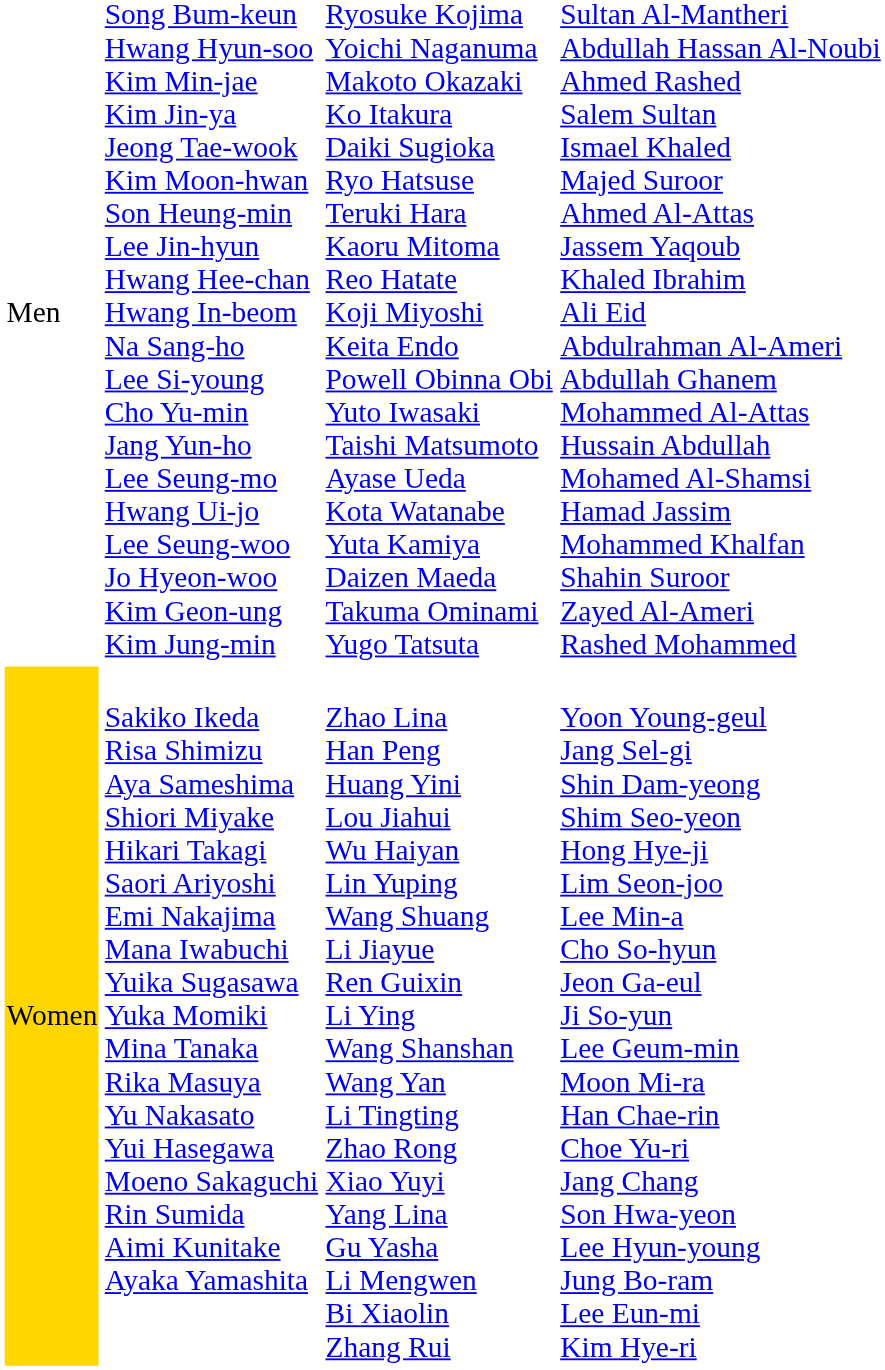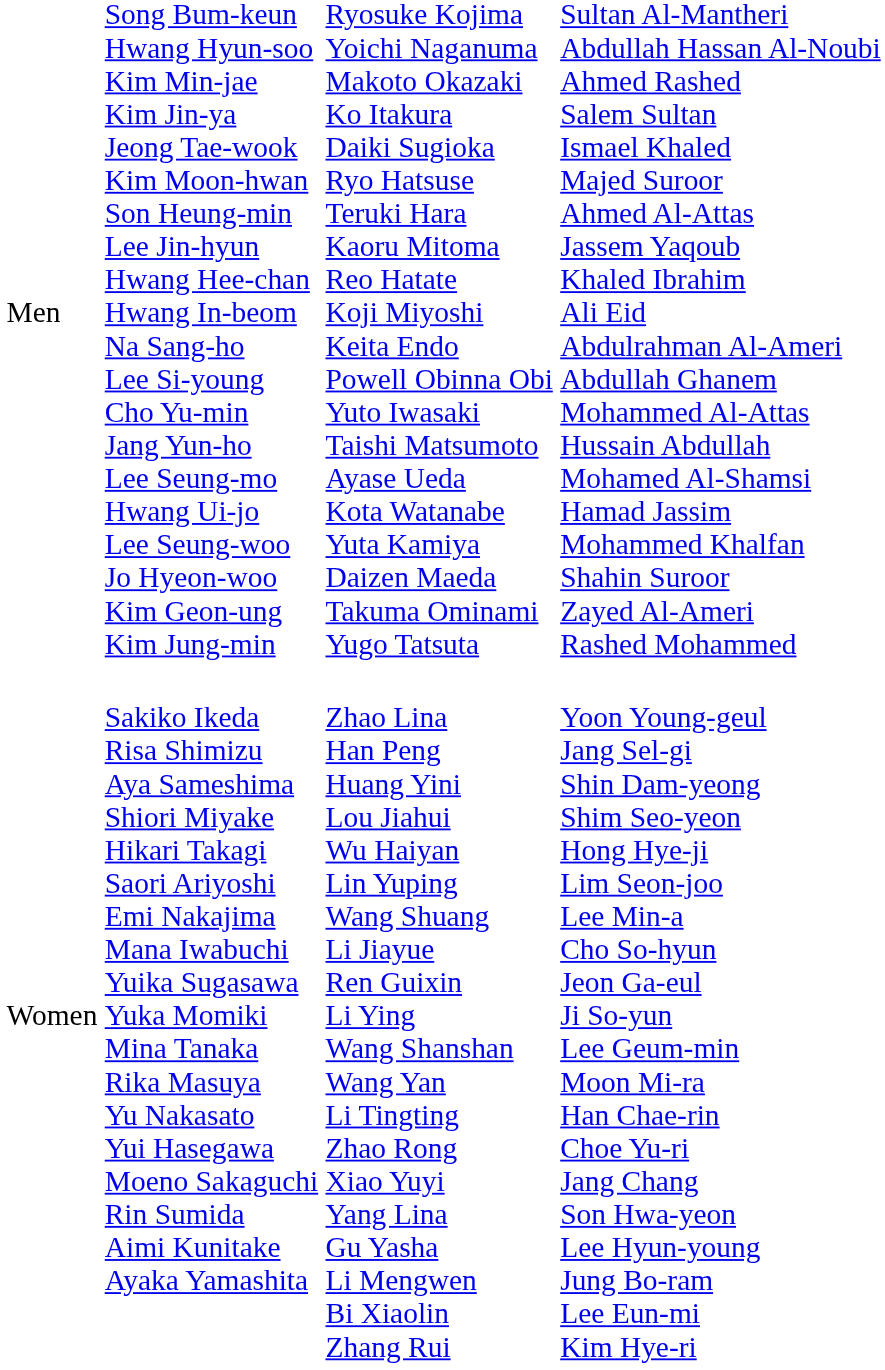(52, 1015) gold background -> (52, 1015) no background
